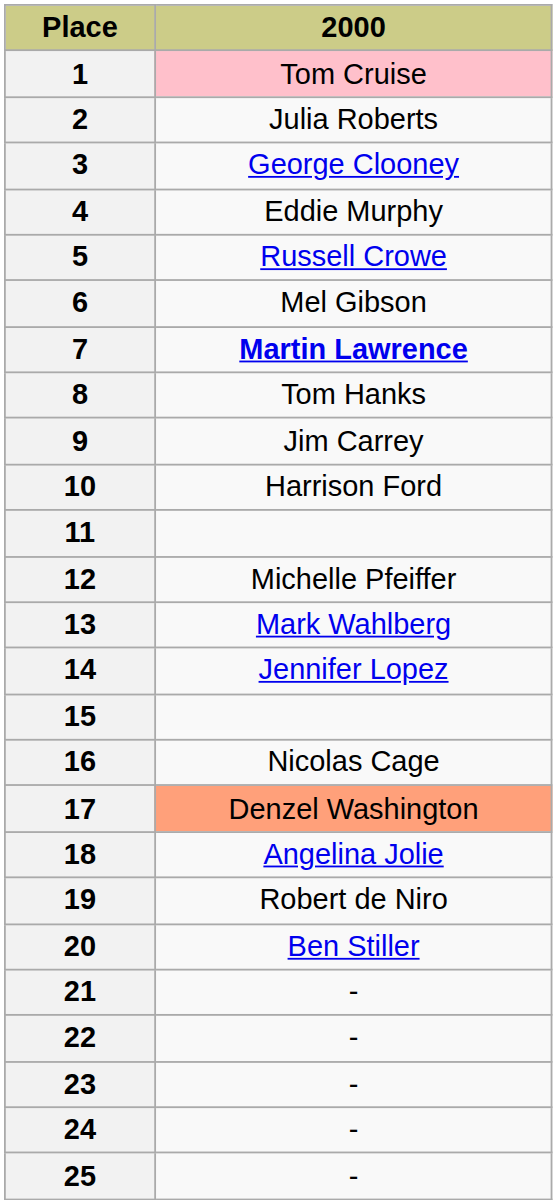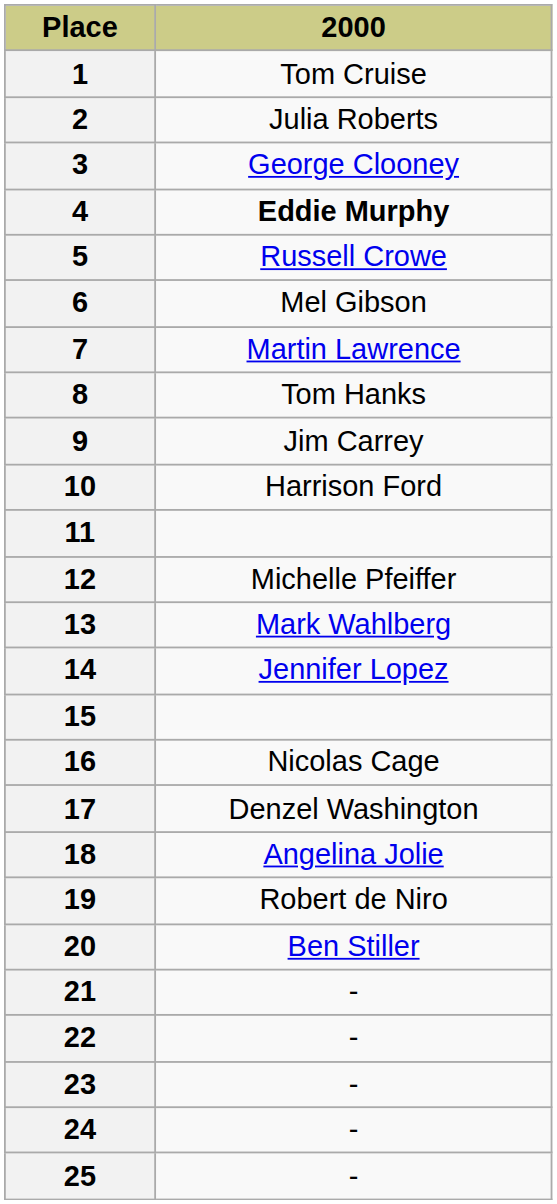(354, 73) pink background -> (354, 73) no background
(354, 211) normal -> (354, 211) bold
(354, 348) bold -> (354, 348) normal
(354, 808) lightsalmon background -> (354, 808) no background
